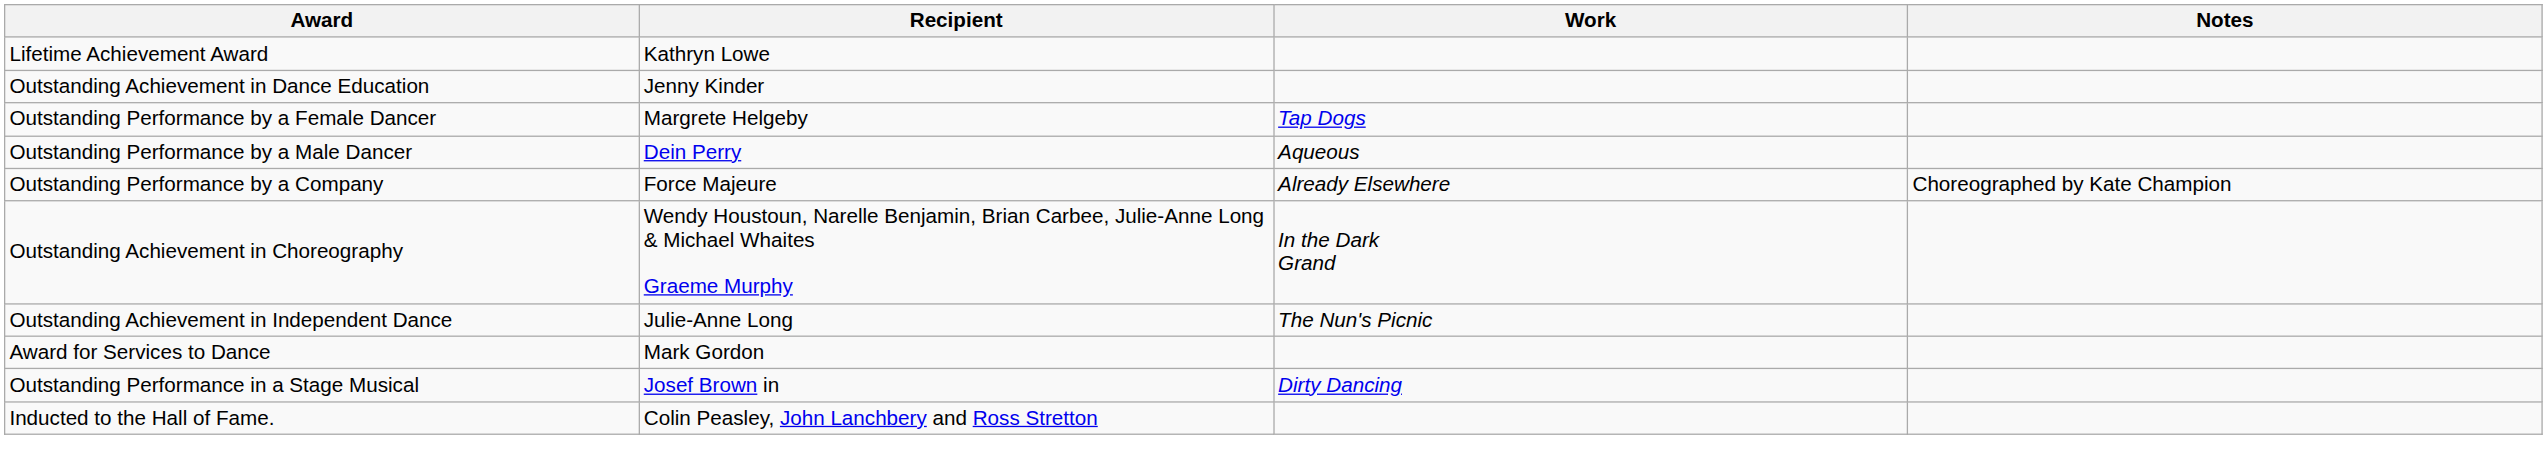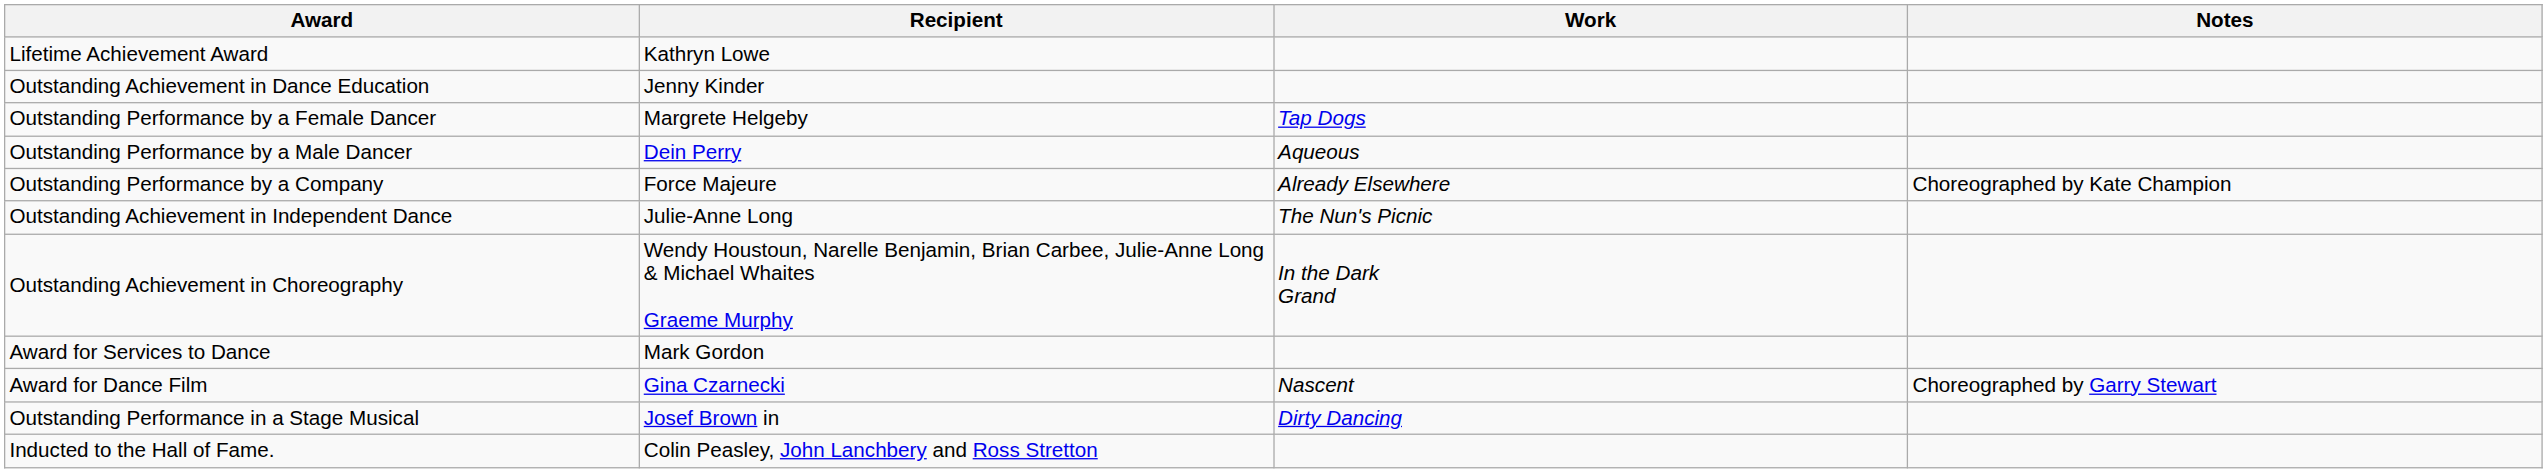rows swapped: (206, 252) <-> (231, 319)
+ row: (108, 385)
